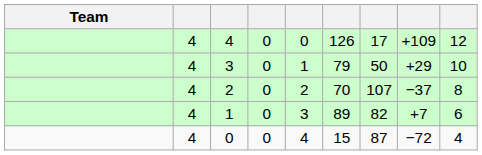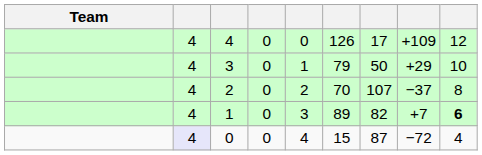(458, 114) normal -> (458, 114) bold
(192, 138) no background -> (192, 138) lavender background
